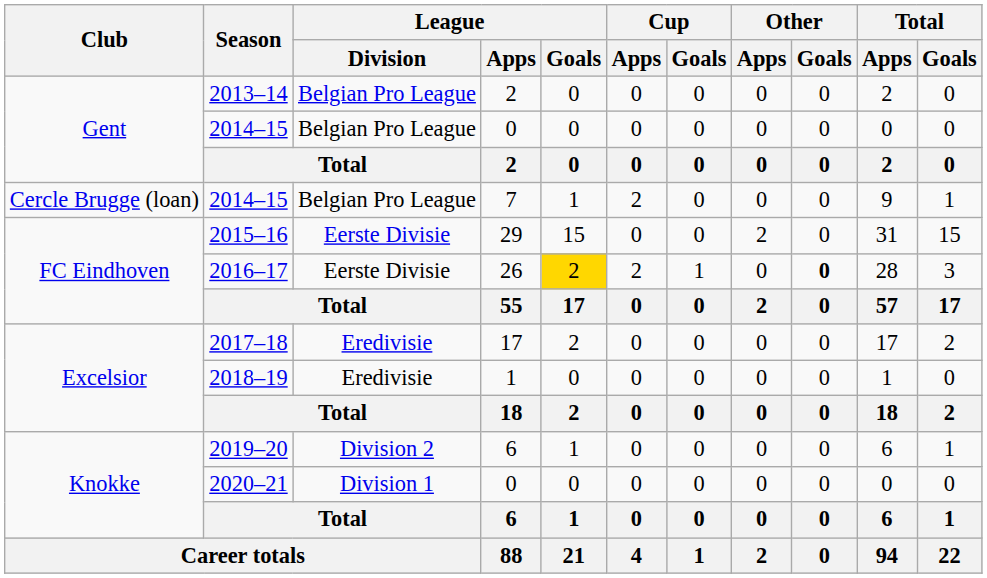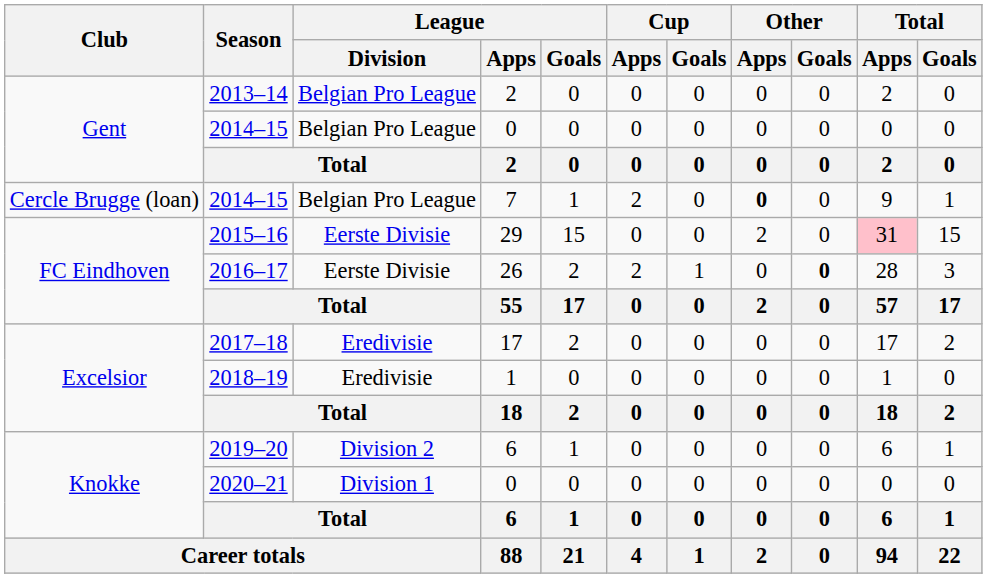(762, 199) normal -> (762, 199) bold
(887, 235) no background -> (887, 235) pink background
(574, 270) gold background -> (574, 270) no background
